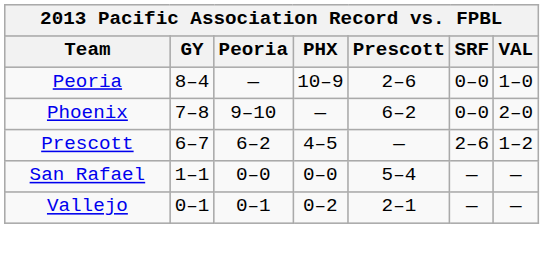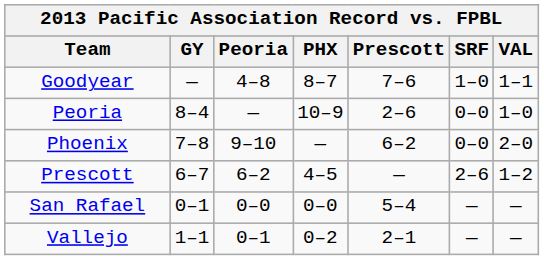+ row: (87, 83)
(192, 176) 1–1 -> (192, 207) 0–1
(192, 207) 0–1 -> (192, 238) 1–1
